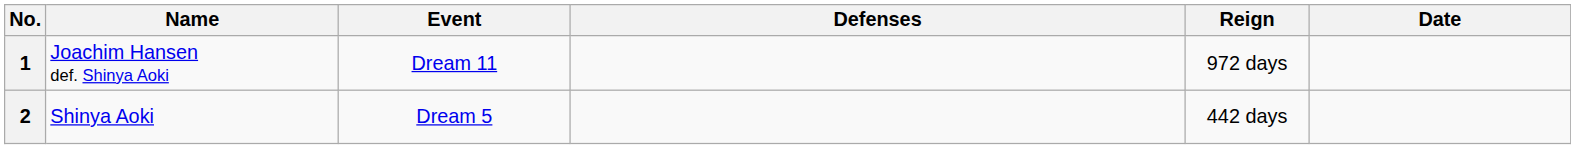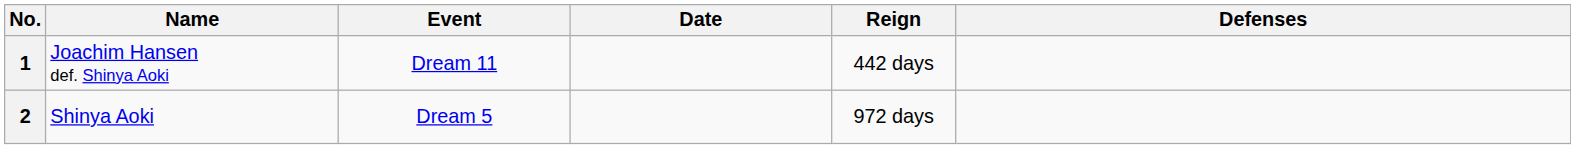columns swapped: (1440, 20) <-> (878, 20)
(1247, 62) 972 days -> (894, 62) 442 days
(1247, 116) 442 days -> (894, 116) 972 days
